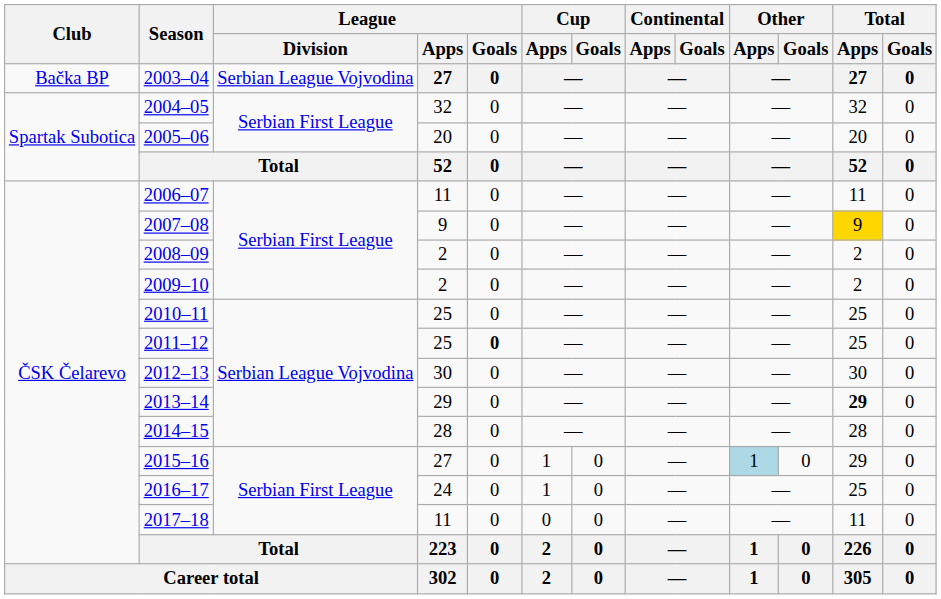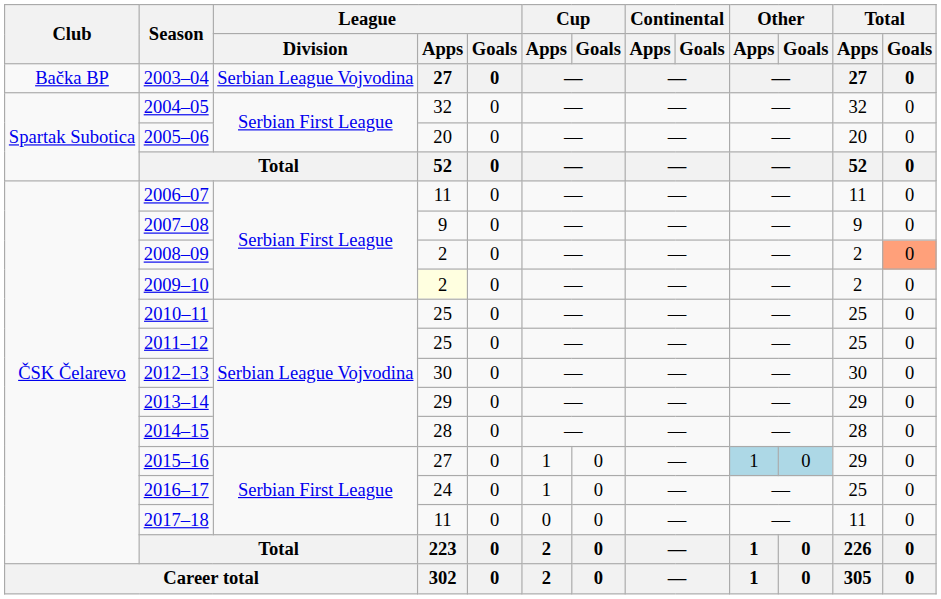(858, 225) gold background -> (858, 225) no background
(910, 254) no background -> (910, 254) lightsalmon background
(443, 284) no background -> (443, 284) lightyellow background
(495, 343) bold -> (495, 343) normal
(858, 401) bold -> (858, 401) normal
(806, 460) no background -> (806, 460) lightblue background
